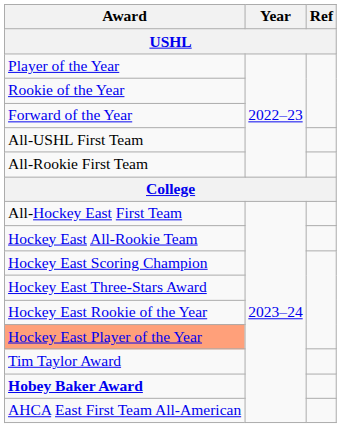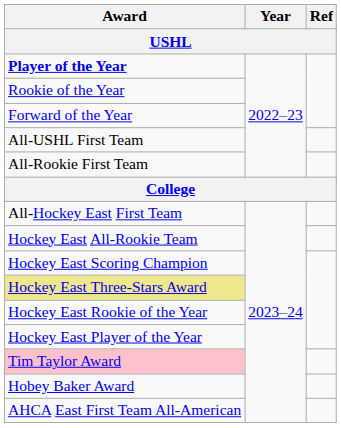(64, 66) normal -> (67, 66) bold
(107, 287) no background -> (107, 287) khaki background
(105, 336) lightsalmon background -> (105, 336) no background
(65, 361) no background -> (65, 361) pink background
(75, 386) bold -> (71, 386) normal
